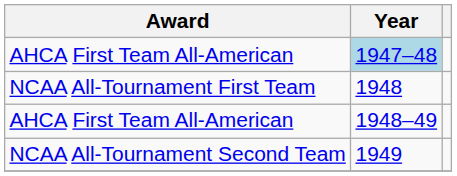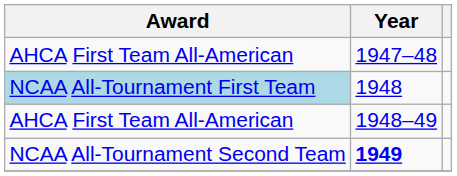(396, 54) lightblue background -> (396, 54) no background
(162, 87) no background -> (162, 87) lightblue background
(379, 154) normal -> (379, 154) bold
